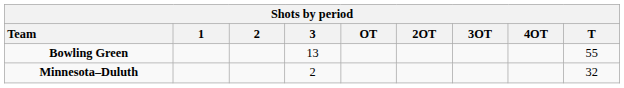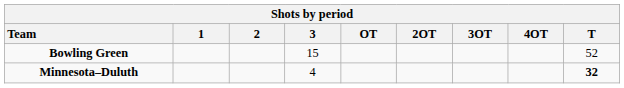(313, 53) 13 -> (313, 53) 15
(592, 53) 55 -> (592, 53) 52
(313, 72) 2 -> (313, 72) 4
(592, 72) normal -> (592, 72) bold
